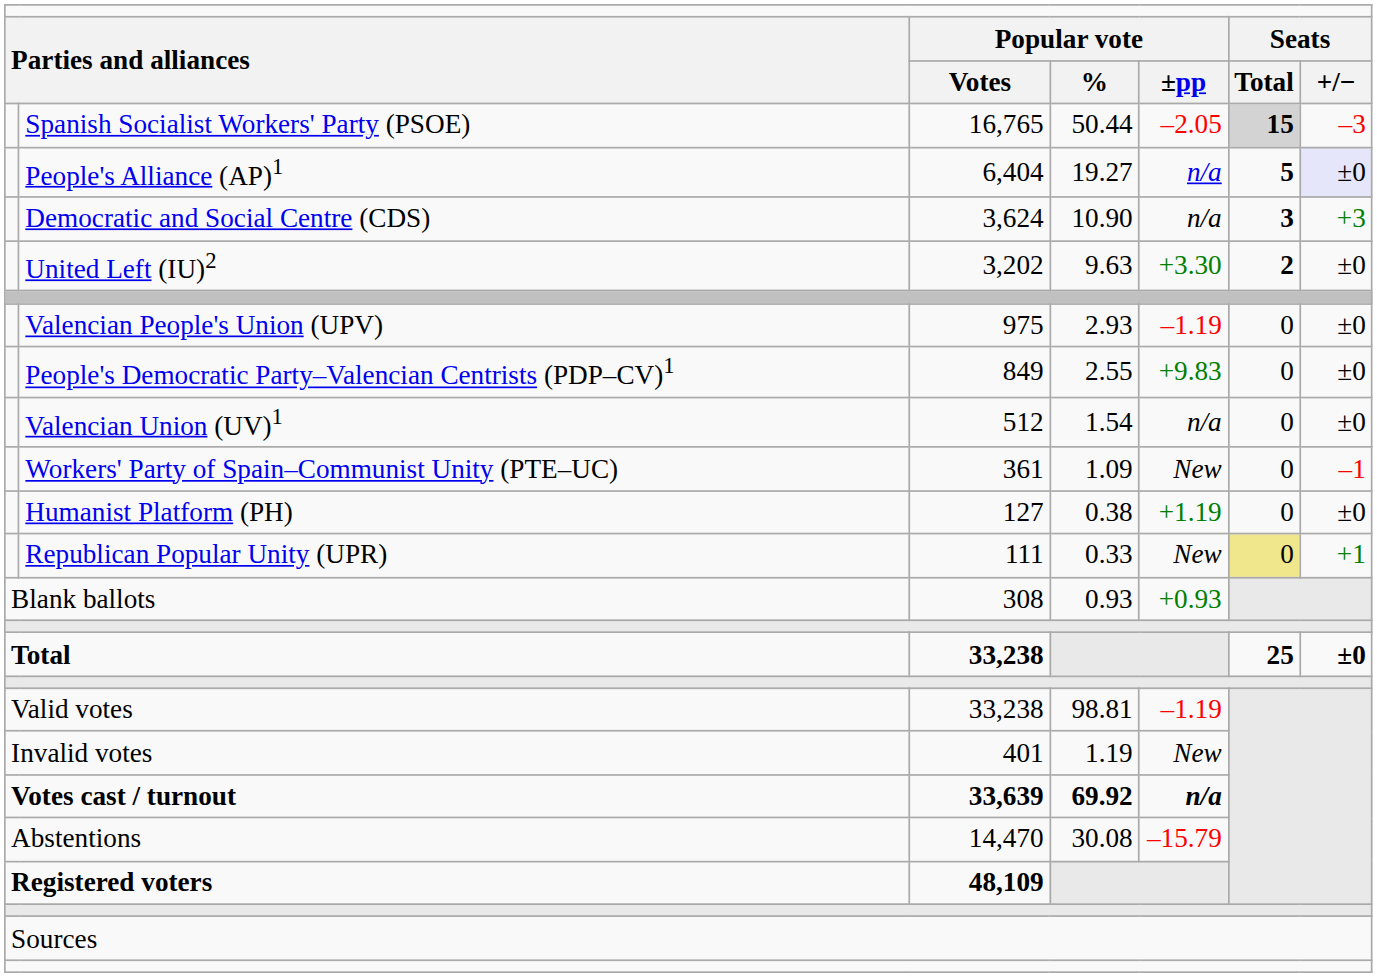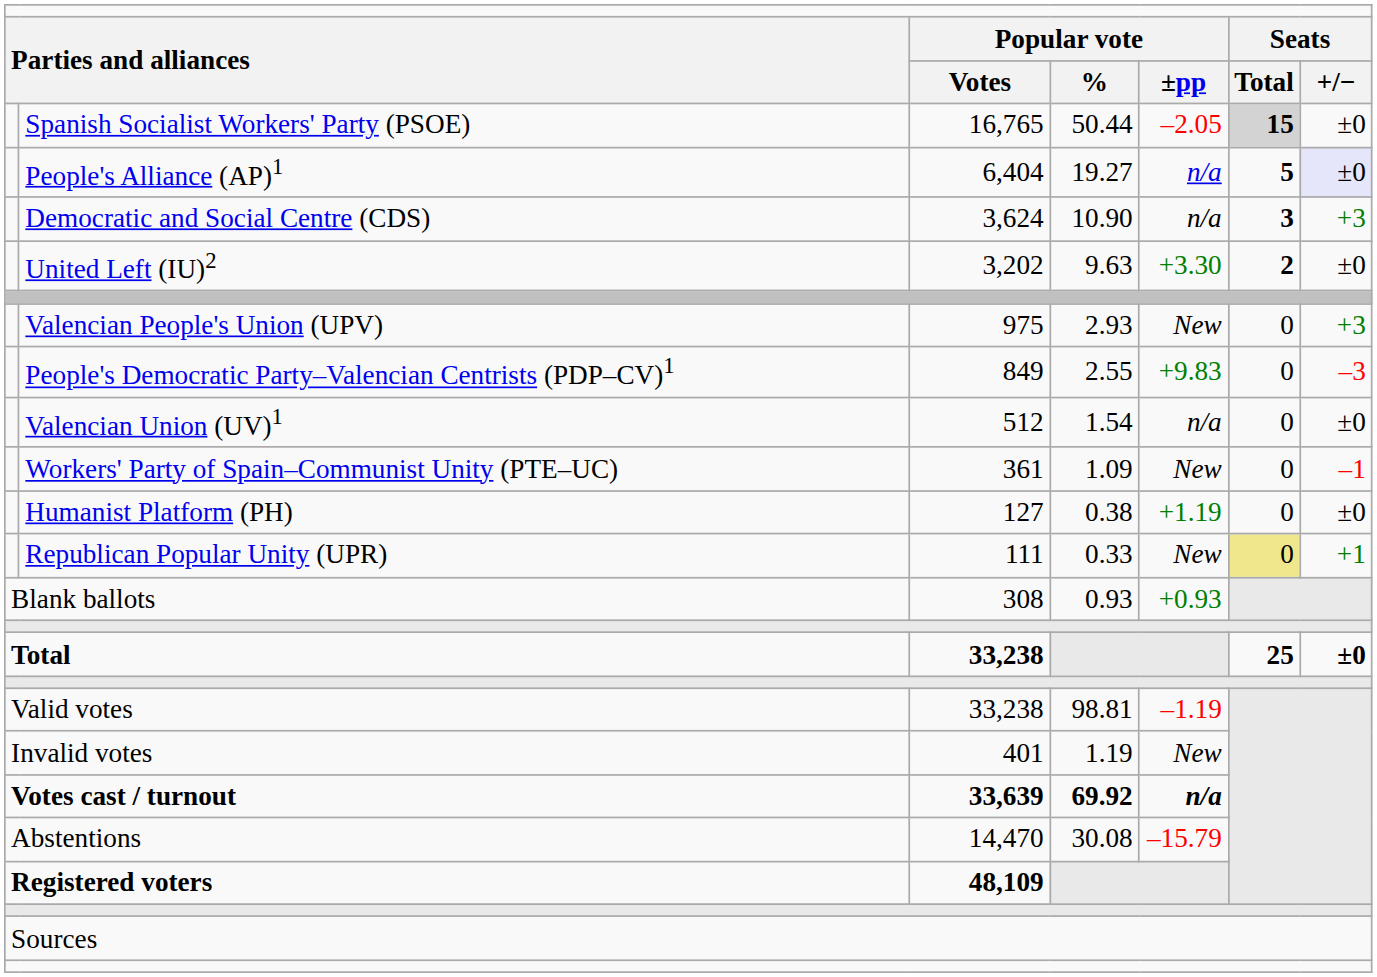(1352, 124) –3 -> (1352, 124) ±0
(1191, 324) –1.19 -> (1198, 324) New
(1352, 324) ±0 -> (1351, 324) +3
(1352, 371) ±0 -> (1352, 371) –3
